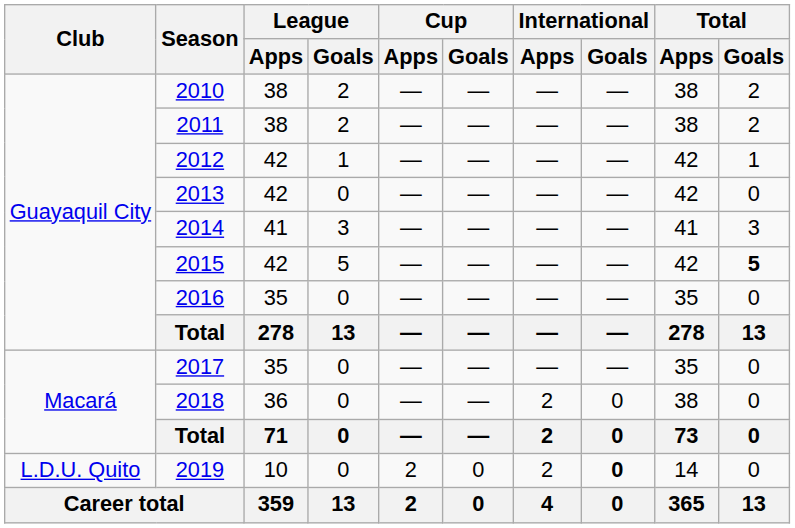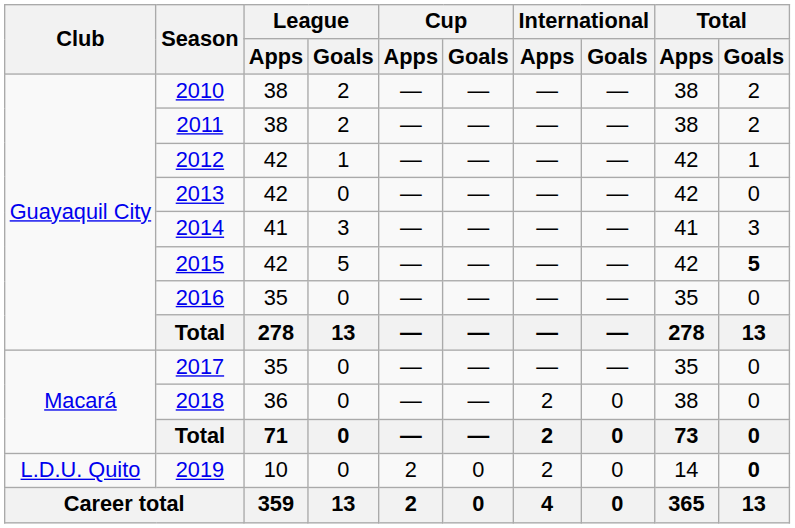(617, 470) bold -> (617, 470) normal
(754, 470) normal -> (754, 470) bold
